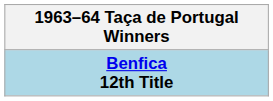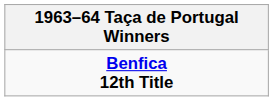(137, 72) lightblue background -> (137, 72) no background
